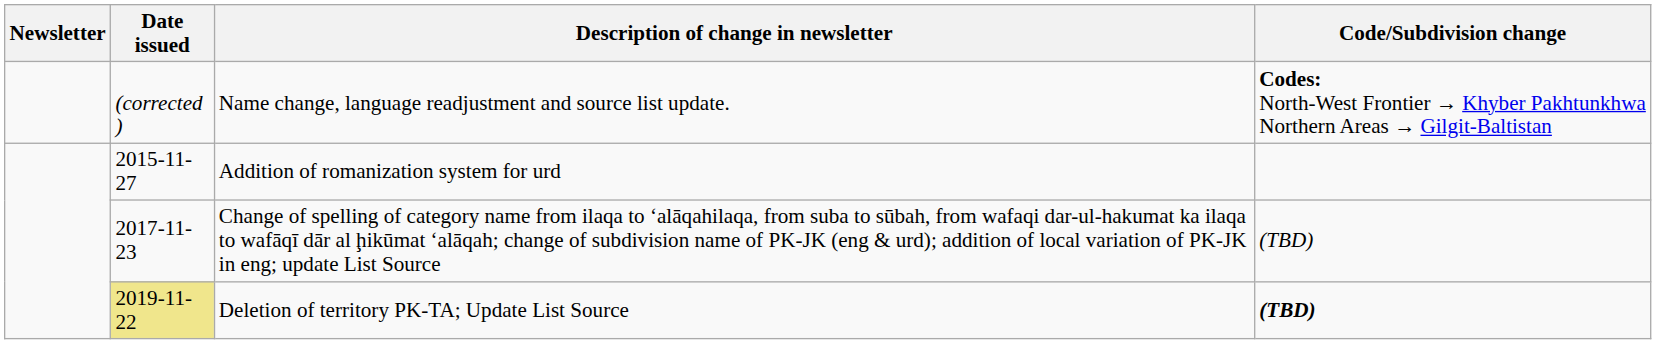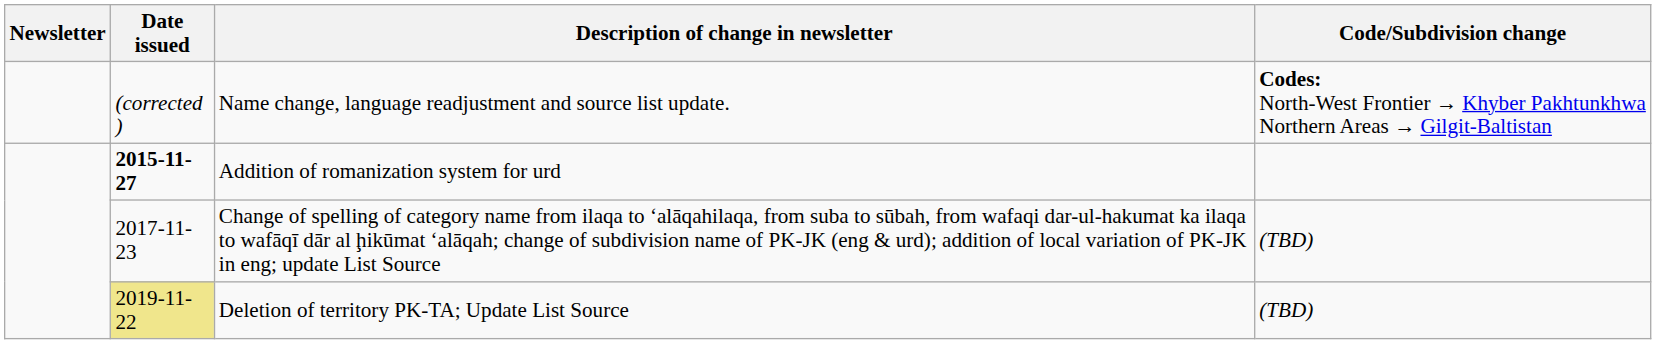(154, 171) normal -> (154, 171) bold
(1287, 309) bold -> (1286, 309) normal
